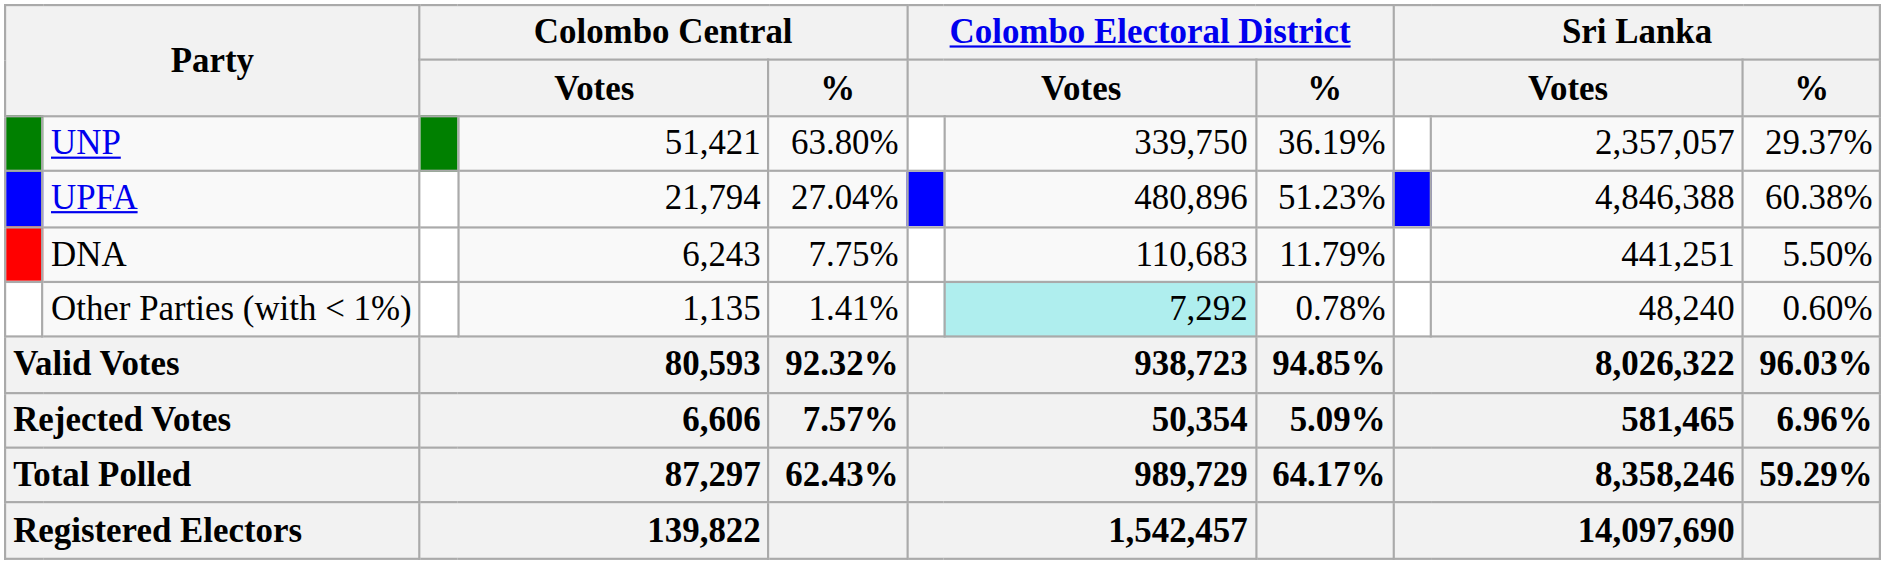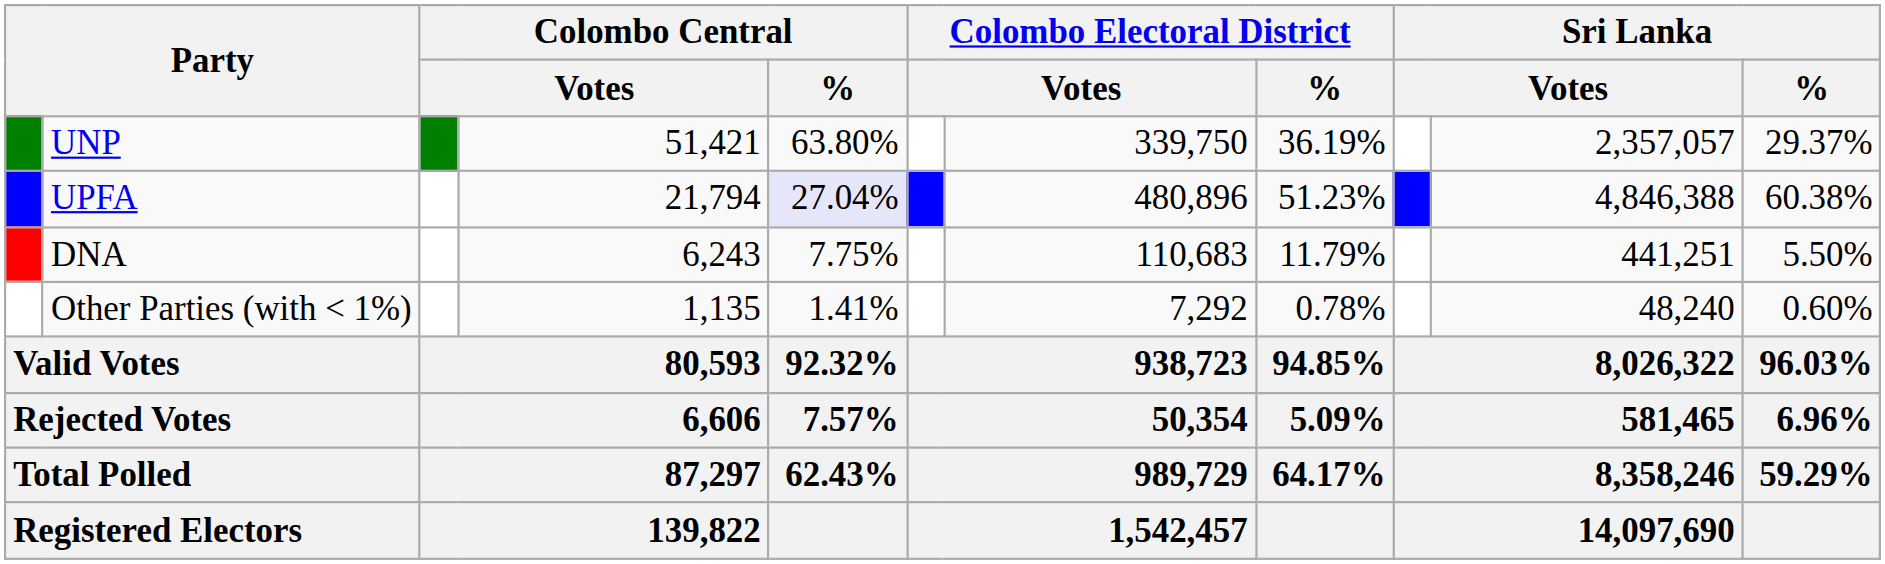(845, 198) no background -> (845, 198) lavender background
(1208, 308) paleturquoise background -> (1208, 308) no background
